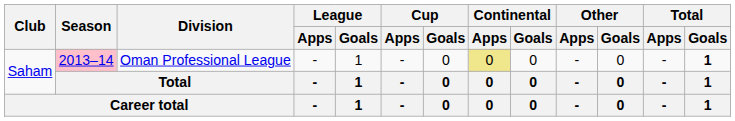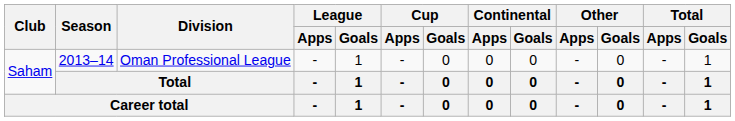(86, 60) pink background -> (86, 60) no background
(489, 60) khaki background -> (489, 60) no background
(708, 60) bold -> (708, 60) normal
